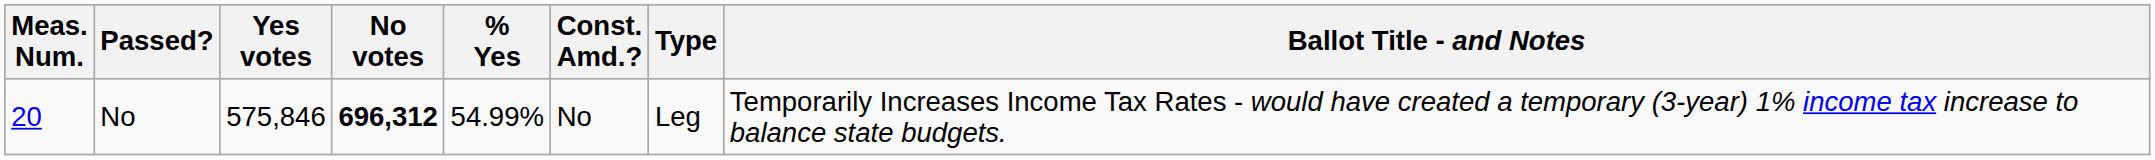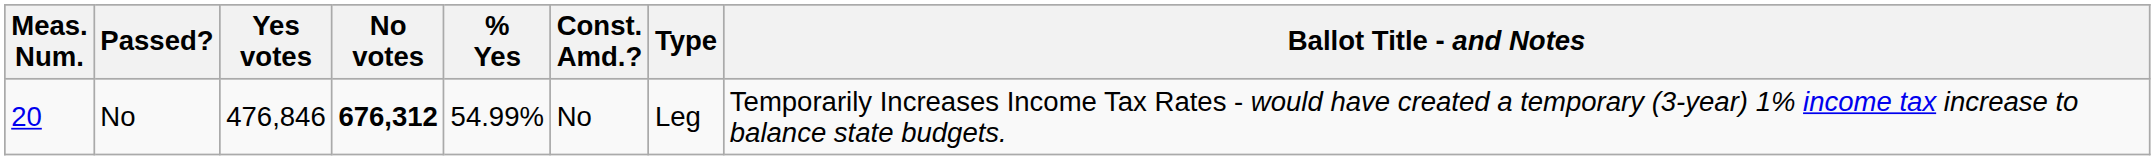(276, 116) 575,846 -> (276, 116) 476,846
(388, 116) 696,312 -> (388, 116) 676,312
